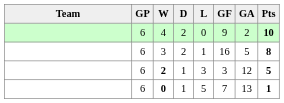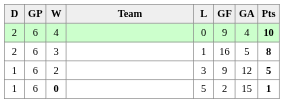columns swapped: (68, 13) <-> (184, 13)
(247, 32) 2 -> (247, 32) 4
(163, 70) bold -> (56, 70) normal
(225, 70) 3 -> (225, 70) 9
(225, 89) 7 -> (225, 89) 2
(247, 89) 13 -> (247, 89) 15
